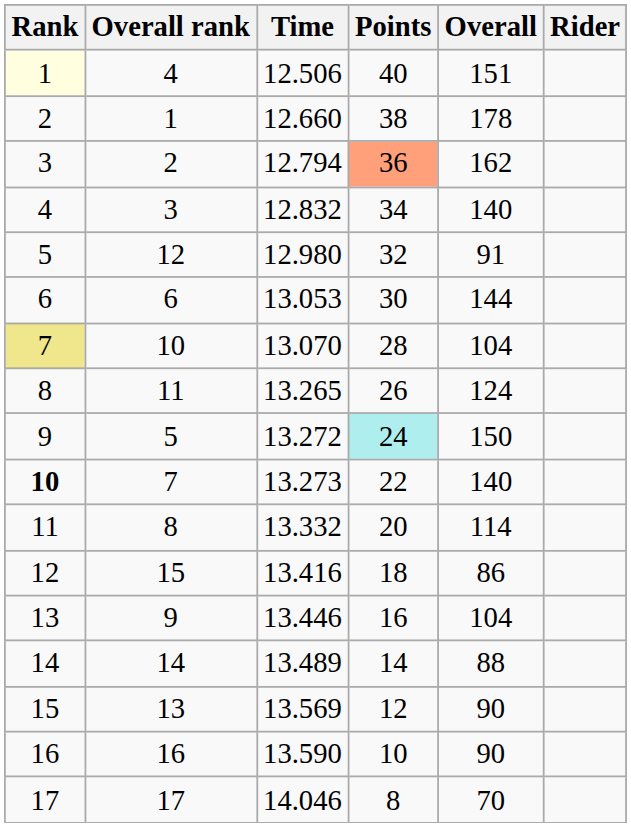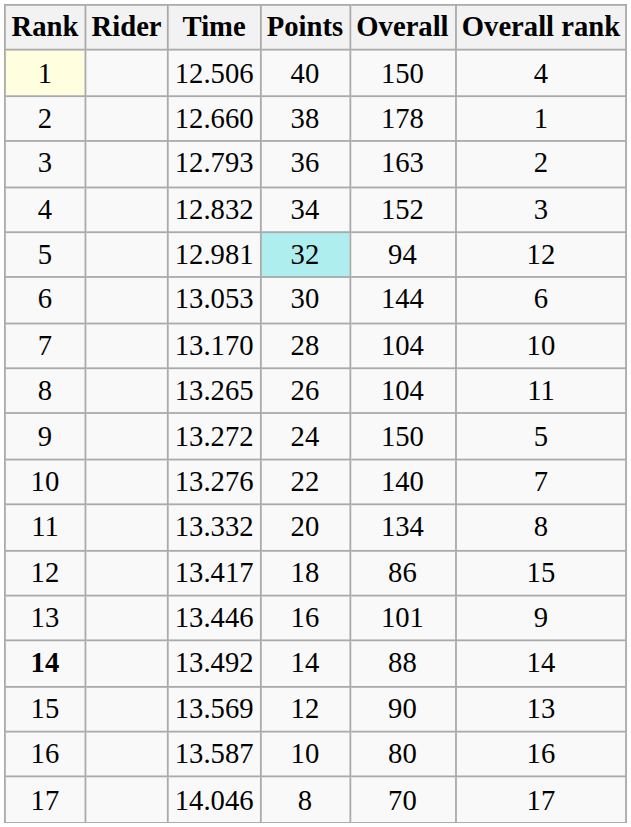columns swapped: (585, 27) <-> (171, 27)
(491, 72) 151 -> (402, 72) 150
(302, 163) 12.794 -> (214, 163) 12.793
(393, 163) lightsalmon background -> (305, 163) no background
(491, 163) 162 -> (402, 163) 163
(491, 208) 140 -> (402, 208) 152
(302, 254) 12.980 -> (214, 254) 12.981
(393, 254) no background -> (305, 254) paleturquoise background
(491, 254) 91 -> (402, 254) 94
(45, 345) khaki background -> (45, 345) no background
(302, 345) 13.070 -> (214, 345) 13.170
(491, 390) 124 -> (402, 390) 104
(393, 436) paleturquoise background -> (305, 436) no background
(45, 481) bold -> (45, 481) normal
(302, 481) 13.273 -> (214, 481) 13.276
(491, 526) 114 -> (402, 526) 134
(302, 572) 13.416 -> (214, 572) 13.417
(491, 617) 104 -> (402, 617) 101
(45, 663) normal -> (45, 663) bold
(302, 663) 13.489 -> (214, 663) 13.492
(302, 753) 13.590 -> (214, 753) 13.587
(491, 753) 90 -> (402, 753) 80
